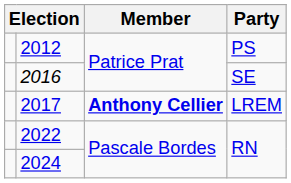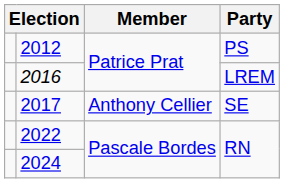(243, 76) SE -> (250, 76) LREM
(156, 105) bold -> (150, 105) normal
(257, 105) LREM -> (236, 105) SE
